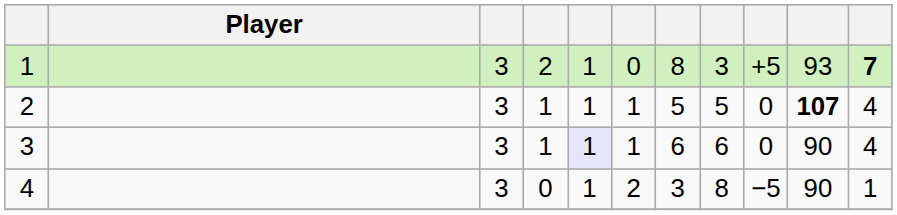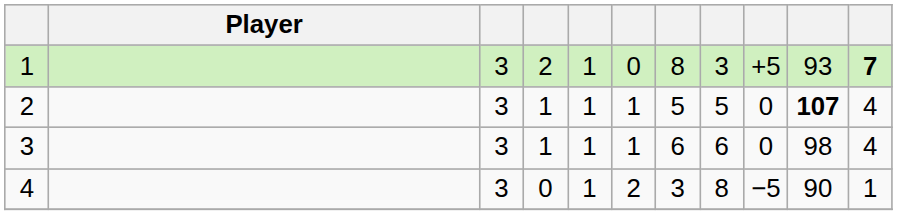(590, 147) lavender background -> (590, 147) no background
(818, 147) 90 -> (818, 147) 98
